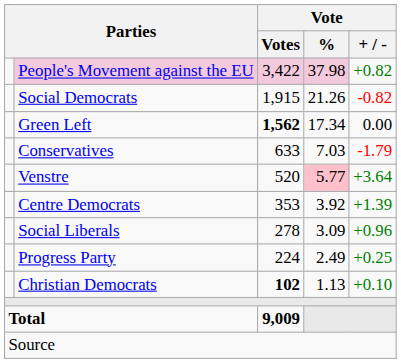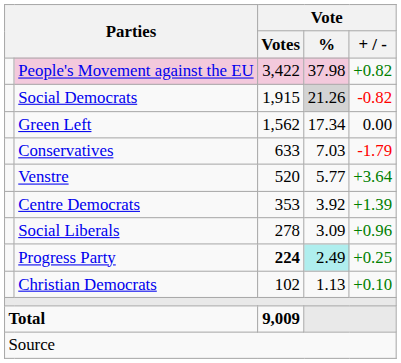(327, 97) no background -> (327, 97) lightgrey background
(281, 124) bold -> (281, 124) normal
(331, 177) pink background -> (331, 177) no background
(287, 257) normal -> (287, 257) bold
(331, 257) no background -> (331, 257) paleturquoise background
(287, 284) bold -> (287, 284) normal
